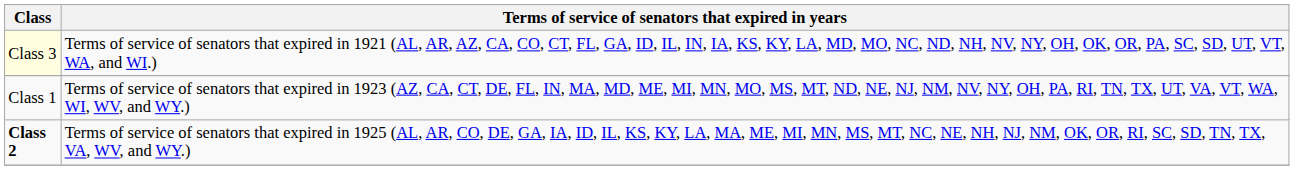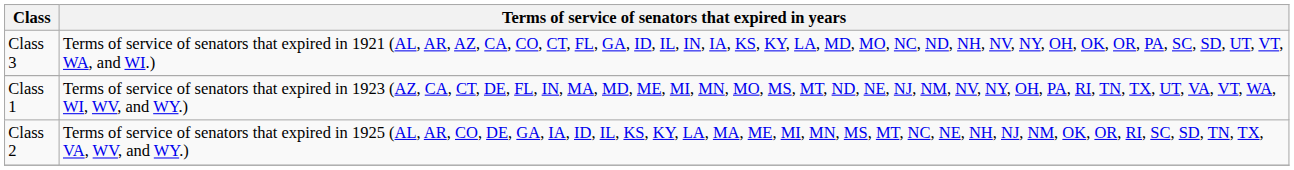(32, 52) lightyellow background -> (26, 52) no background
(27, 142) bold -> (26, 142) normal
